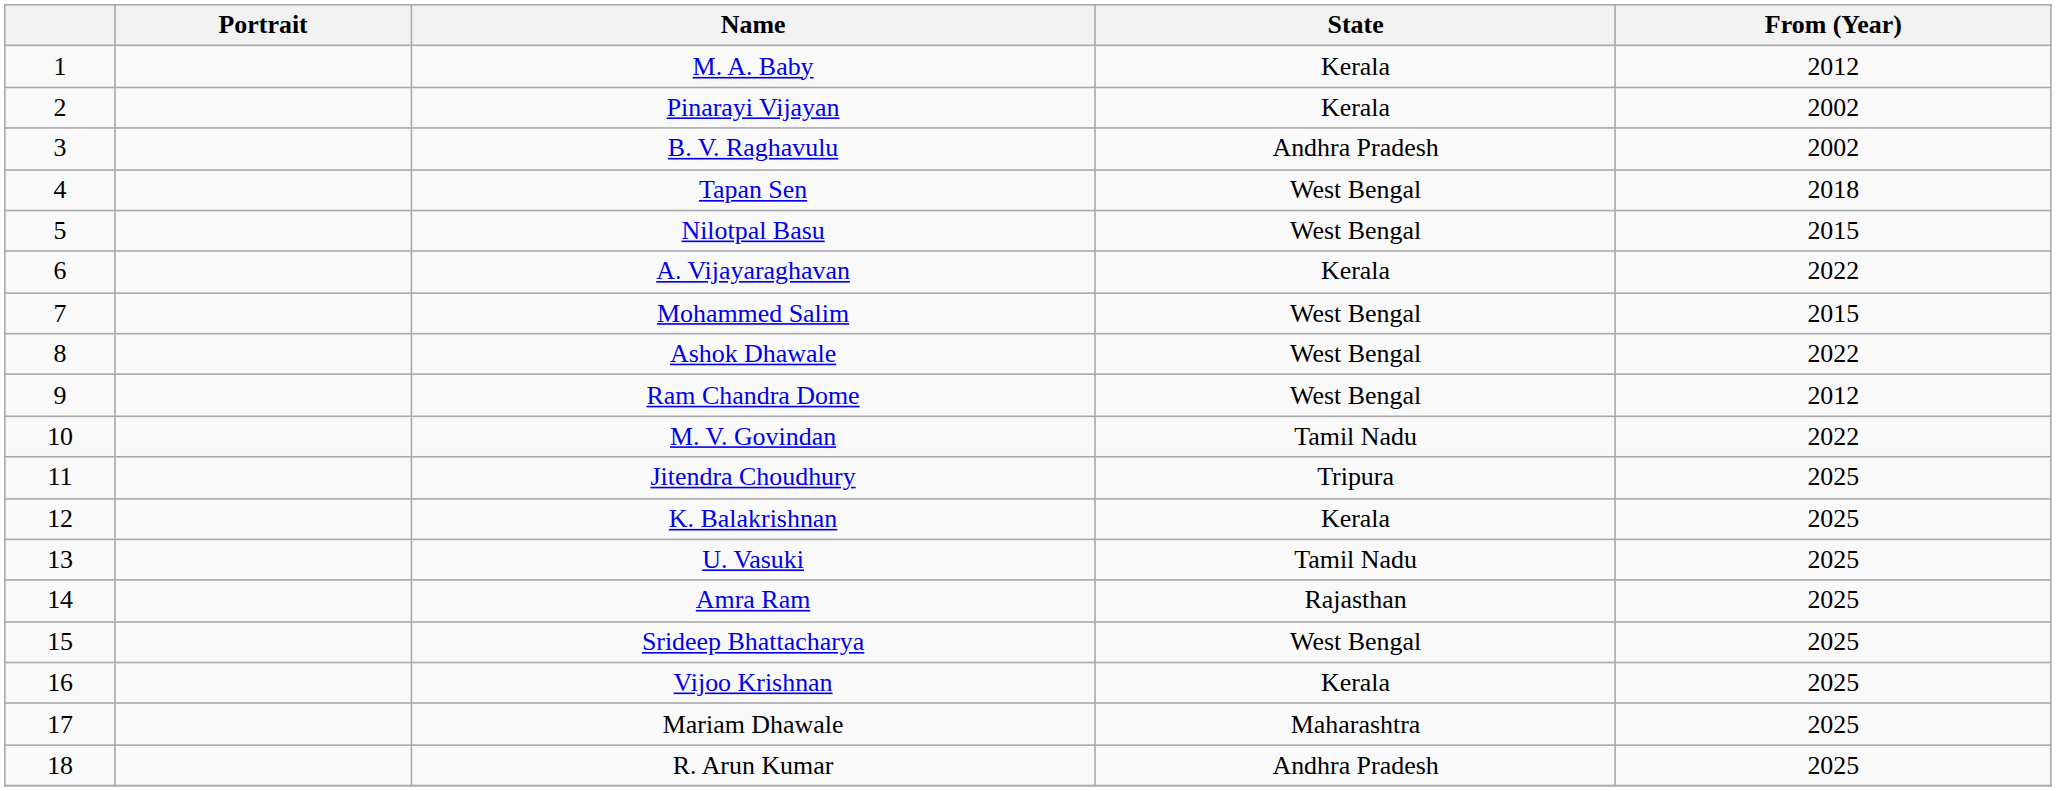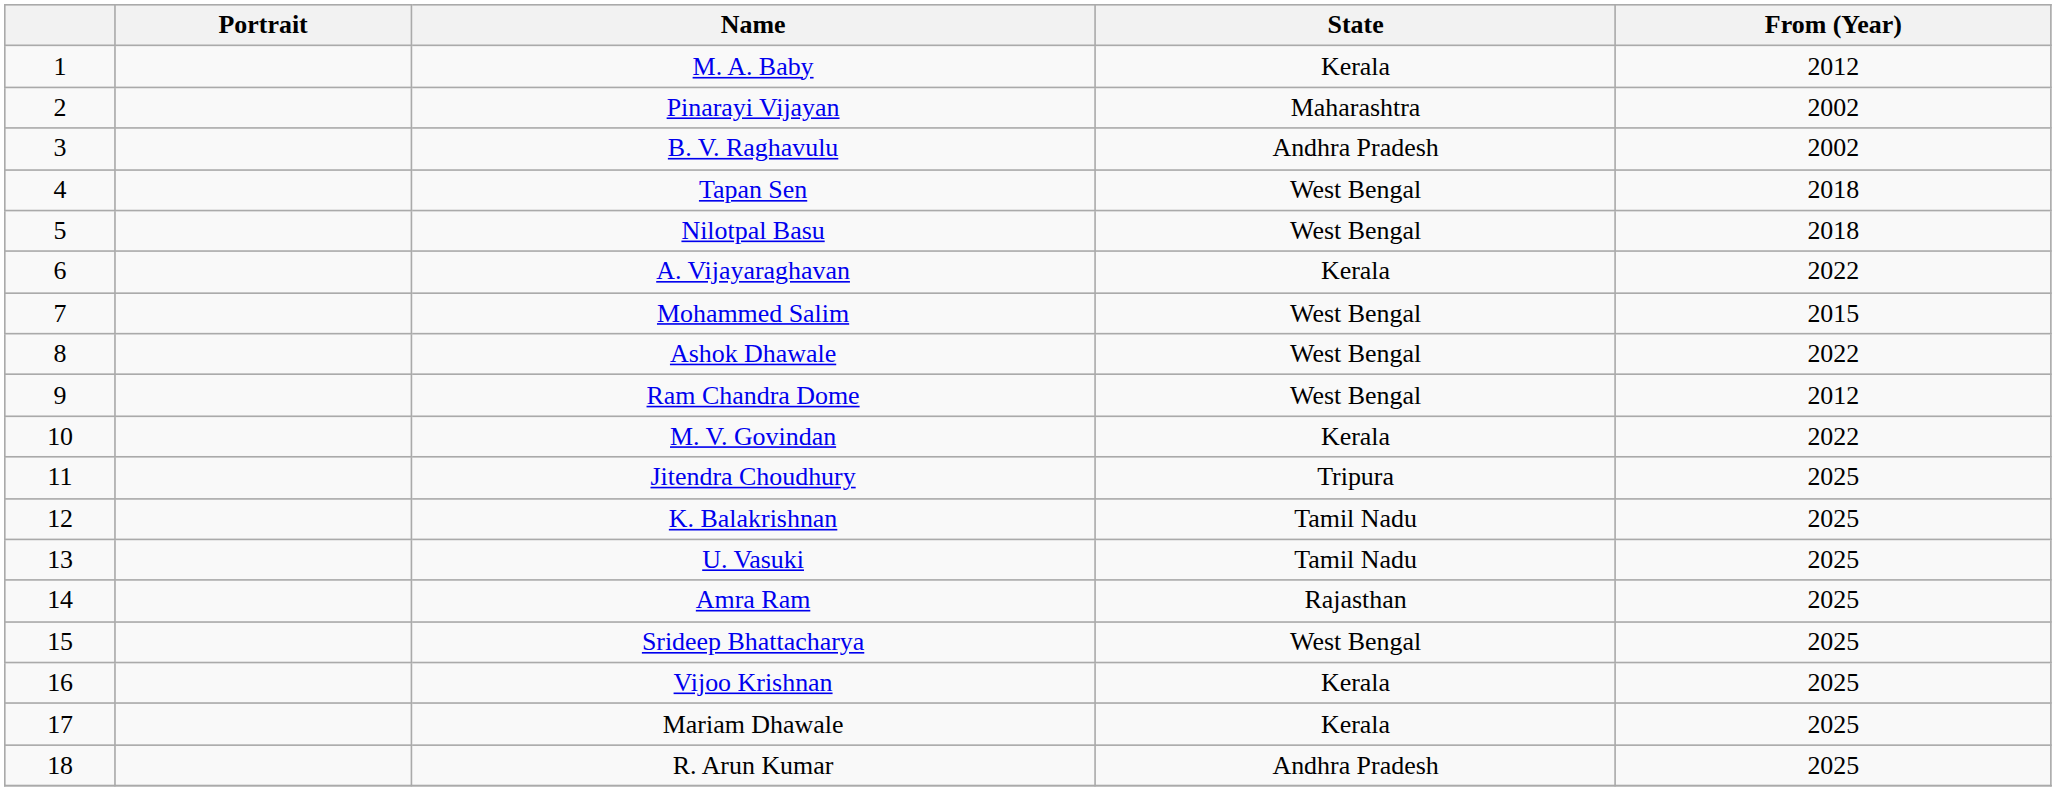(1356, 107) Kerala -> (1356, 107) Maharashtra
(1833, 230) 2015 -> (1833, 230) 2018
(1356, 436) Tamil Nadu -> (1356, 436) Kerala
(1356, 518) Kerala -> (1356, 518) Tamil Nadu
(1356, 723) Maharashtra -> (1356, 723) Kerala
